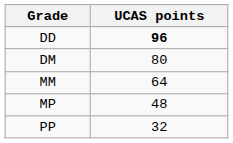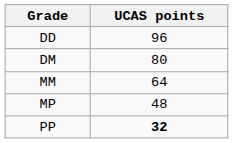(159, 38) bold -> (159, 38) normal
(159, 127) normal -> (159, 127) bold
